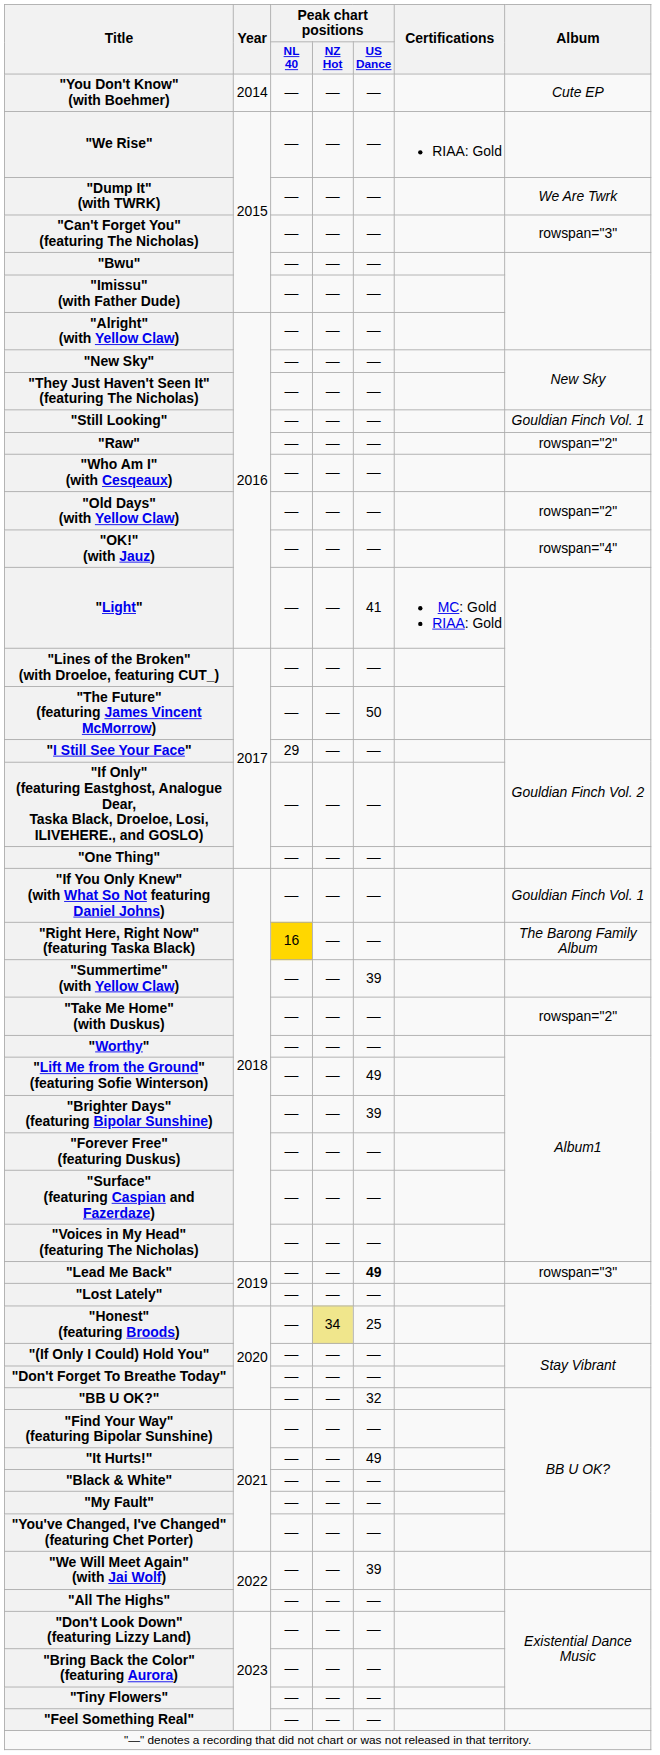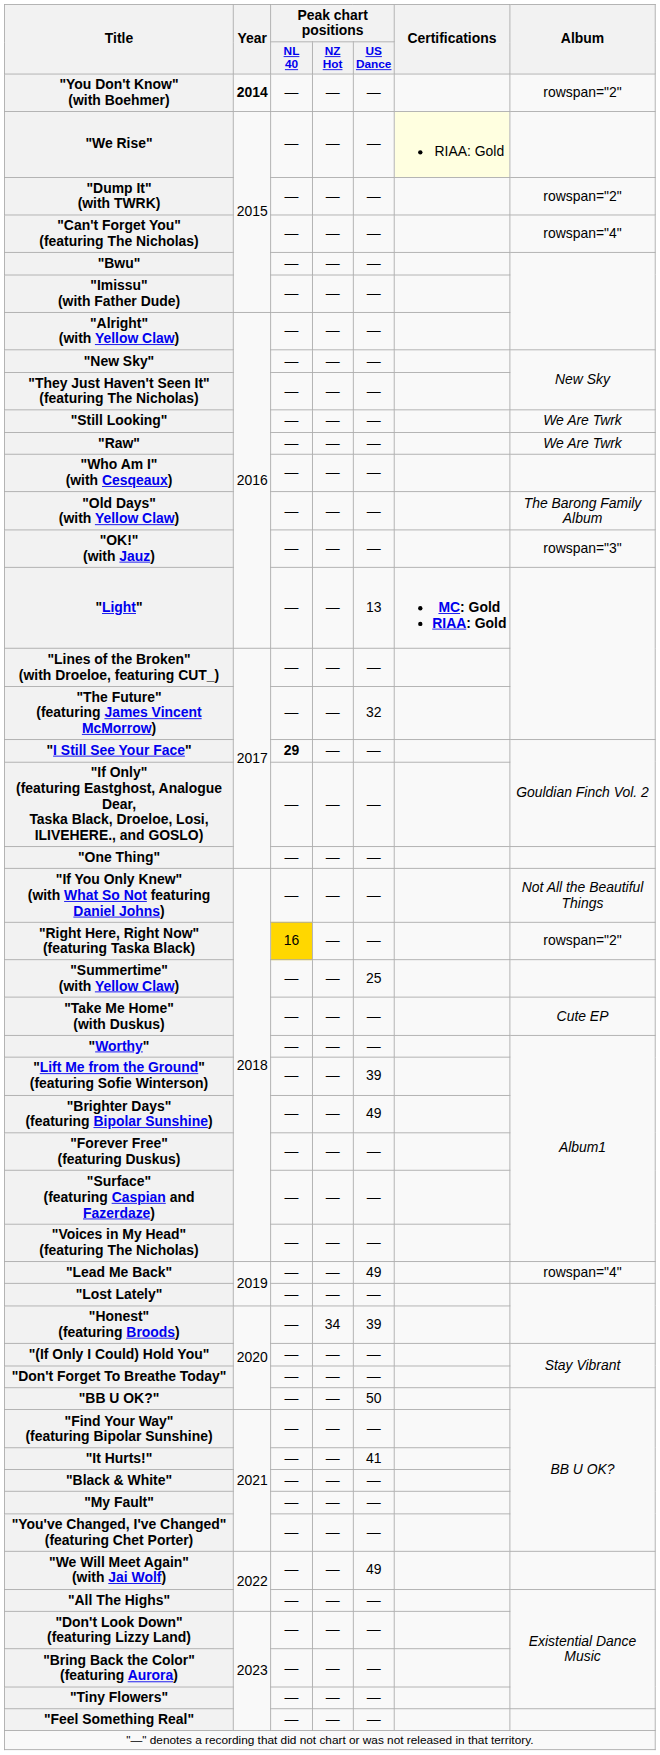(252, 92) normal -> (252, 92) bold
(578, 92) Cute EP -> (583, 92) rowspan="2"
(450, 152) no background -> (452, 152) lightyellow background
(578, 196) We Are Twrk -> (583, 196) rowspan="2"
(578, 233) rowspan="3" -> (583, 233) rowspan="4"
(578, 421) Gouldian Finch Vol. 1 -> (583, 421) We Are Twrk
(578, 443) rowspan="2" -> (583, 443) We Are Twrk
(578, 510) rowspan="2" -> (583, 510) The Barong Family Album
(578, 548) rowspan="4" -> (583, 548) rowspan="3"
(374, 608) 41 -> (374, 608) 13
(450, 616) normal -> (452, 616) bold
(374, 713) 50 -> (374, 713) 32
(292, 750) normal -> (292, 750) bold
(578, 895) Gouldian Finch Vol. 1 -> (583, 895) Not All the Beautiful Things
(578, 940) The Barong Family Album -> (583, 940) rowspan="2"
(374, 978) 39 -> (374, 978) 25
(578, 1016) rowspan="2" -> (583, 1016) Cute EP
(374, 1076) 49 -> (374, 1076) 39
(374, 1113) 39 -> (374, 1113) 49
(374, 1272) bold -> (374, 1272) normal
(578, 1272) rowspan="3" -> (583, 1272) rowspan="4"
(333, 1324) khaki background -> (333, 1324) no background
(374, 1324) 25 -> (374, 1324) 39
(374, 1398) 32 -> (374, 1398) 50
(374, 1458) 49 -> (374, 1458) 41
(374, 1570) 39 -> (374, 1570) 49
